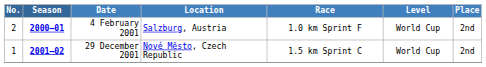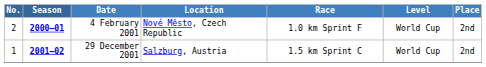(185, 29) Salzburg, Austria -> (185, 29) Nové Město, Czech Republic
(185, 51) Nové Město, Czech Republic -> (185, 51) Salzburg, Austria
